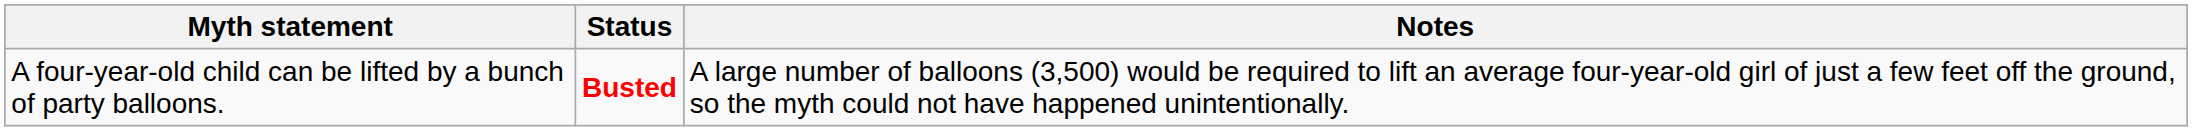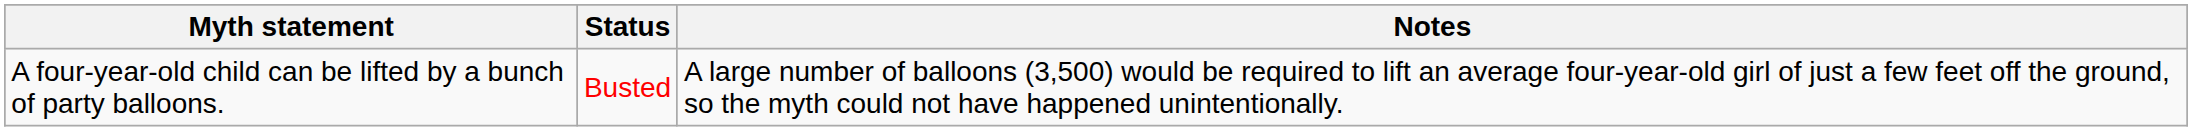(629, 86) bold -> (627, 86) normal
